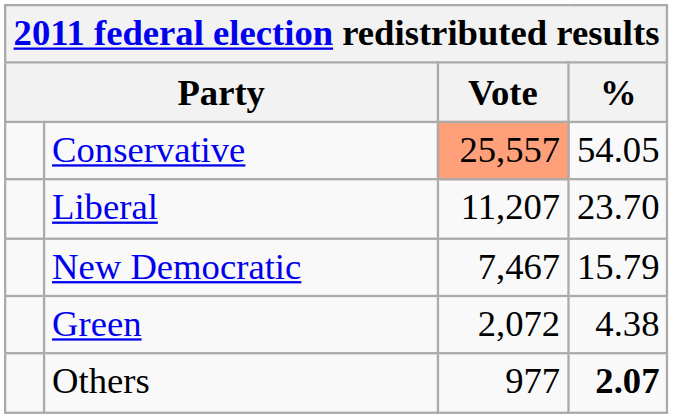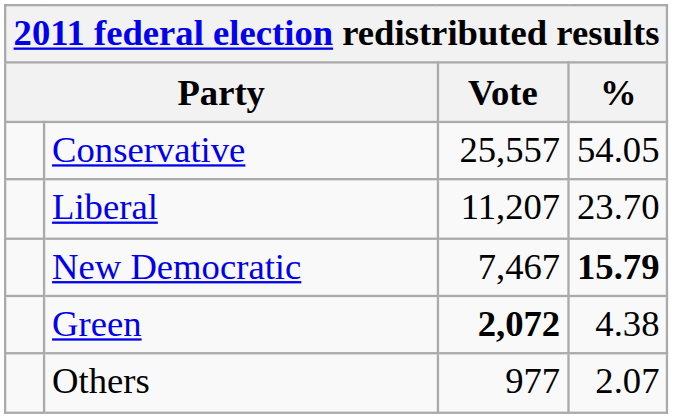(510, 149) lightsalmon background -> (510, 149) no background
(618, 265) normal -> (618, 265) bold
(519, 324) normal -> (519, 324) bold
(627, 382) bold -> (627, 382) normal
